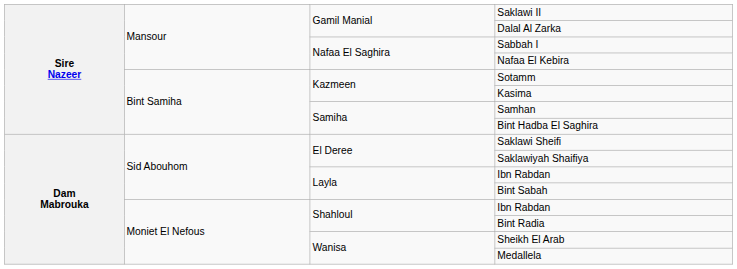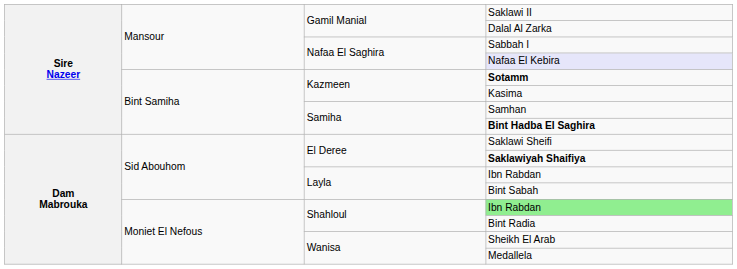(533, 61) no background -> (524, 61) lavender background
(516, 77) normal -> (508, 77) bold
(548, 126) normal -> (542, 126) bold
(543, 158) normal -> (537, 158) bold
(524, 207) no background -> (515, 207) lightgreen background
